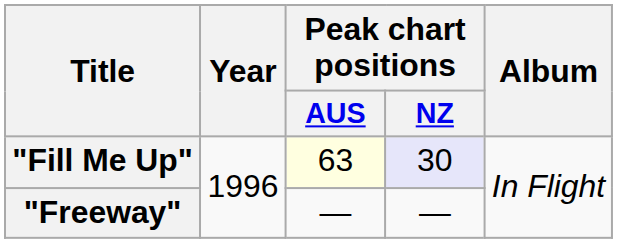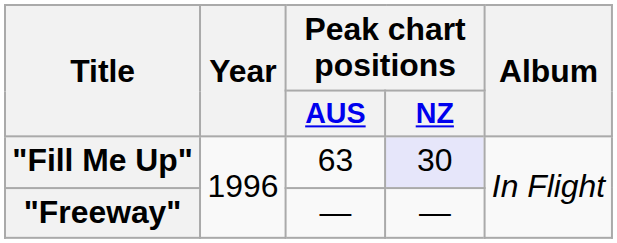(335, 161) lightyellow background -> (335, 161) no background
